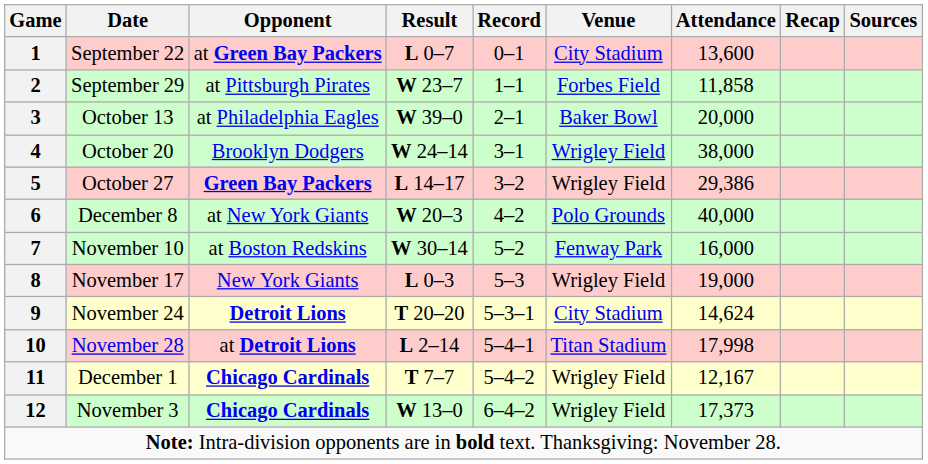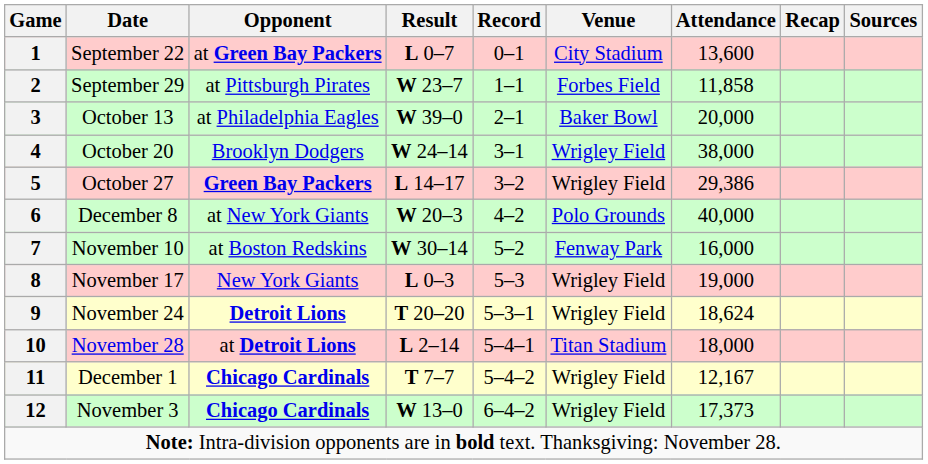(608, 313) City Stadium -> (608, 313) Wrigley Field
(726, 313) 14,624 -> (726, 313) 18,624
(726, 345) 17,998 -> (726, 345) 18,000
